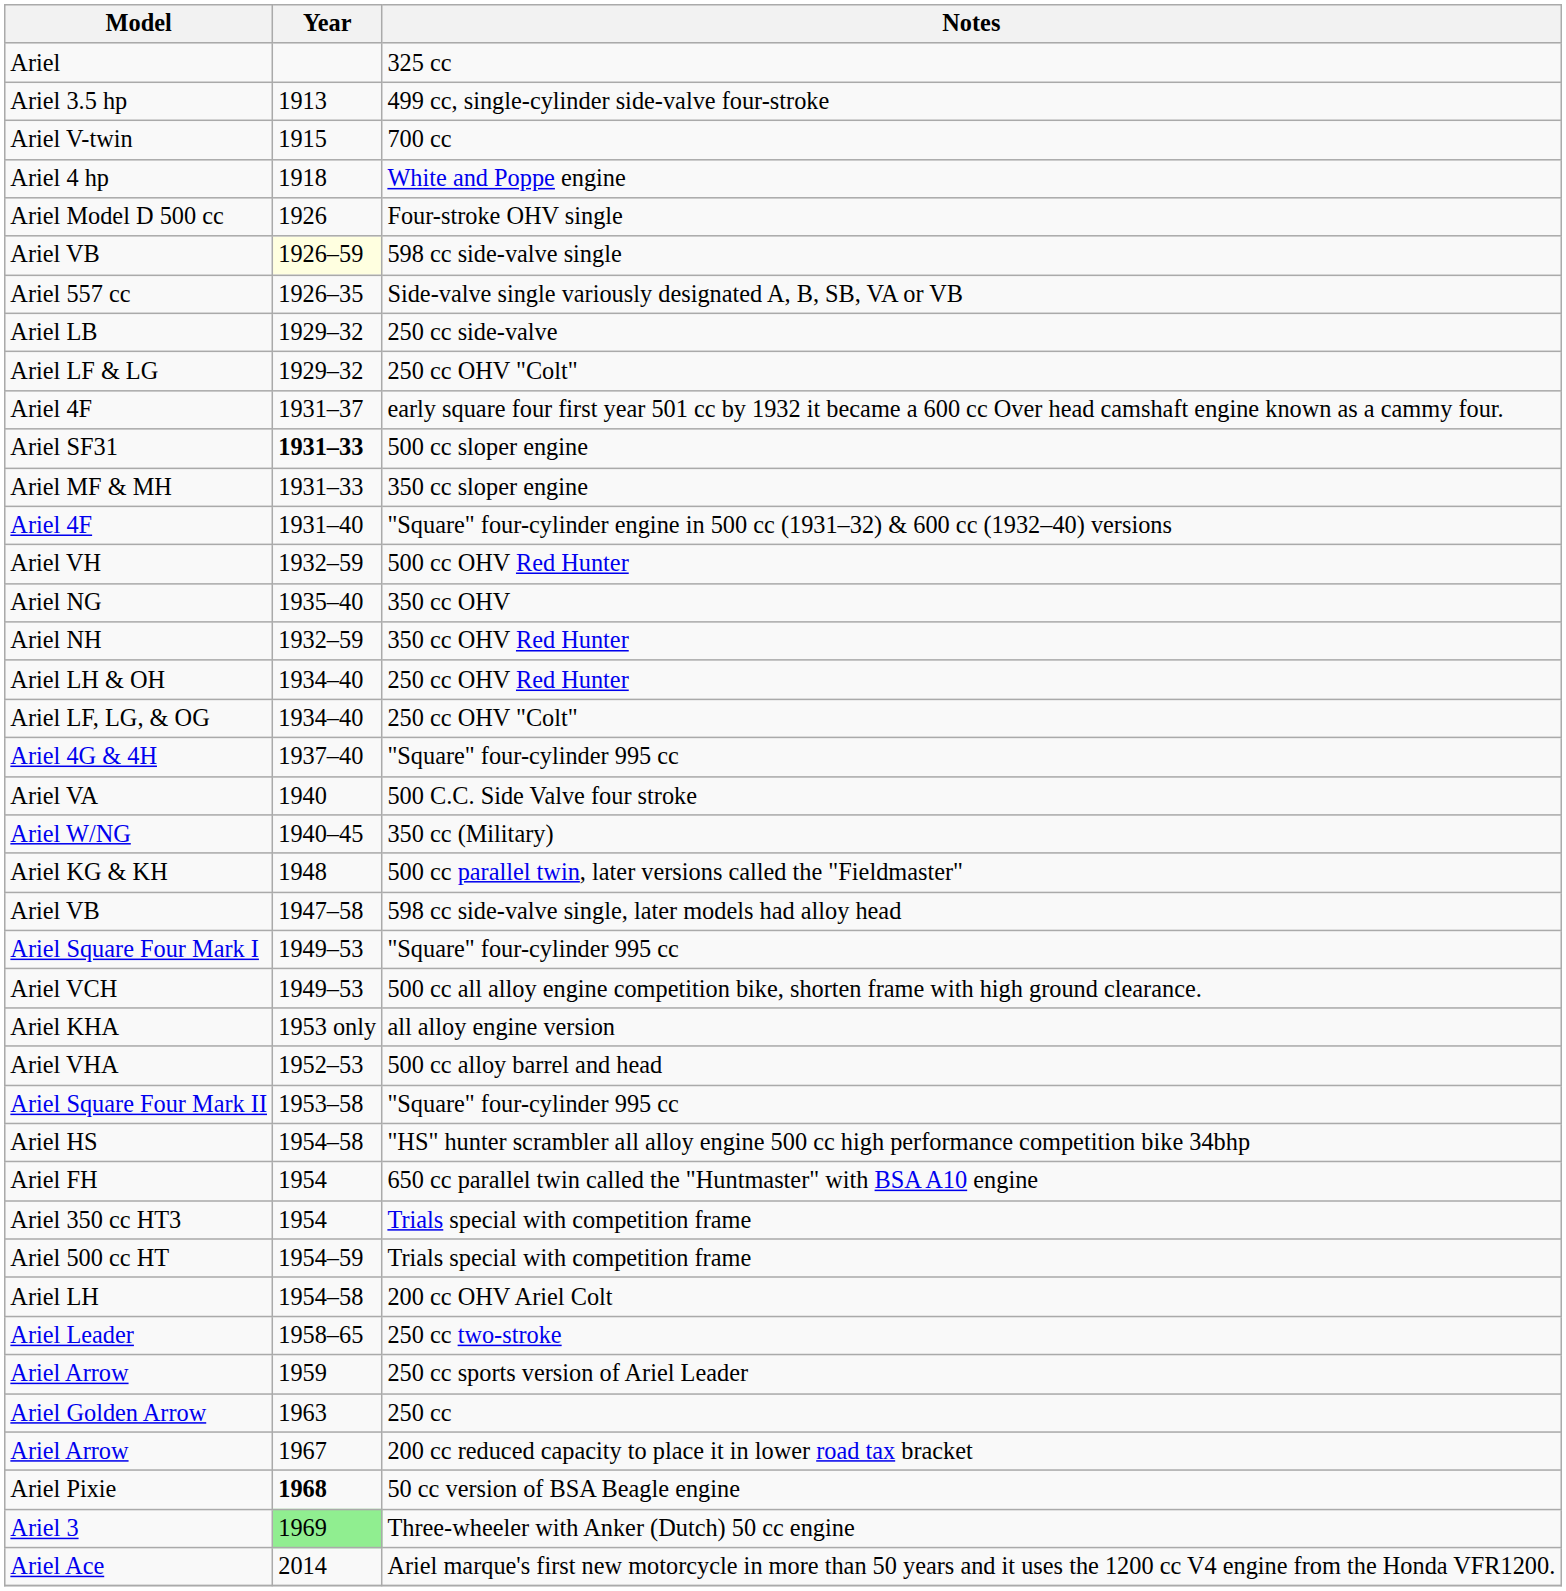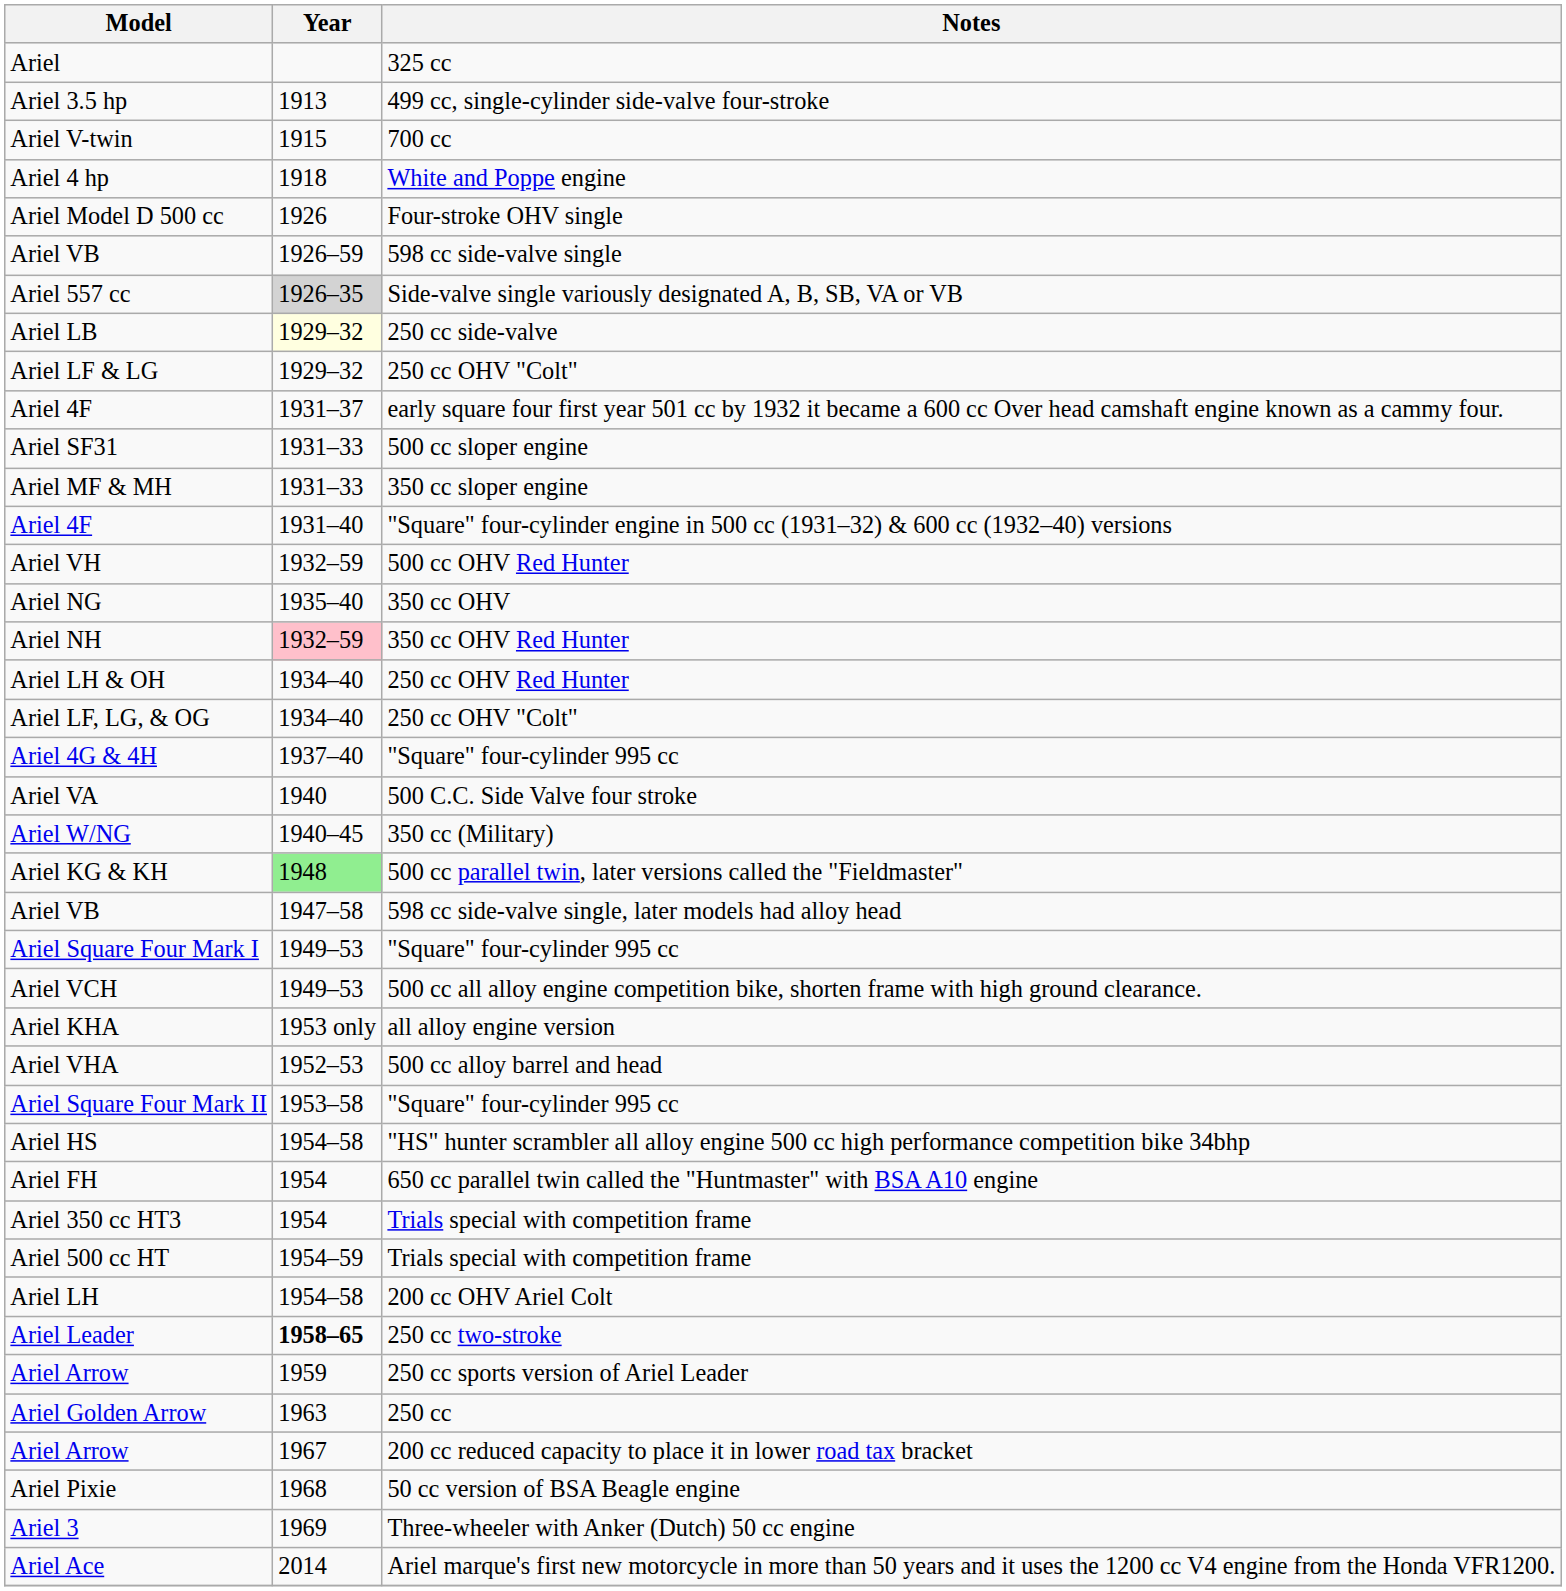(321, 255) lightyellow background -> (321, 255) no background
(321, 293) no background -> (321, 293) lightgrey background
(321, 332) no background -> (321, 332) lightyellow background
(321, 448) bold -> (321, 448) normal
(321, 640) no background -> (321, 640) pink background
(303, 872) no background -> (303, 872) lightgreen background
(321, 1335) normal -> (321, 1335) bold
(303, 1489) bold -> (303, 1489) normal
(303, 1528) lightgreen background -> (303, 1528) no background
